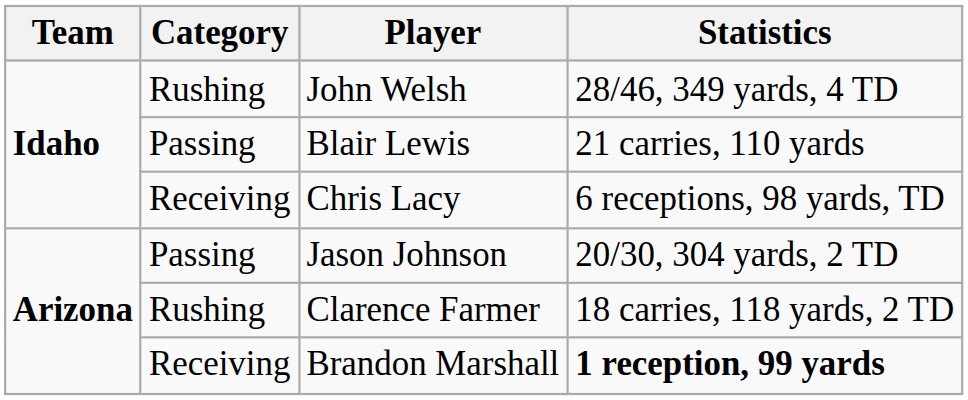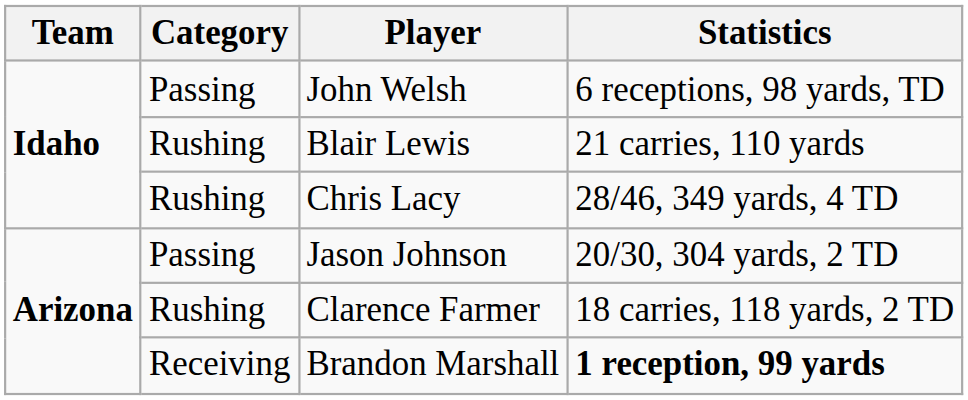(207, 88) Rushing -> (202, 88) Passing
(737, 88) 28/46, 349 yards, 4 TD -> (760, 88) 6 receptions, 98 yards, TD
(202, 143) Passing -> (207, 143) Rushing
(220, 198) Receiving -> (207, 198) Rushing
(760, 198) 6 receptions, 98 yards, TD -> (737, 198) 28/46, 349 yards, 4 TD
